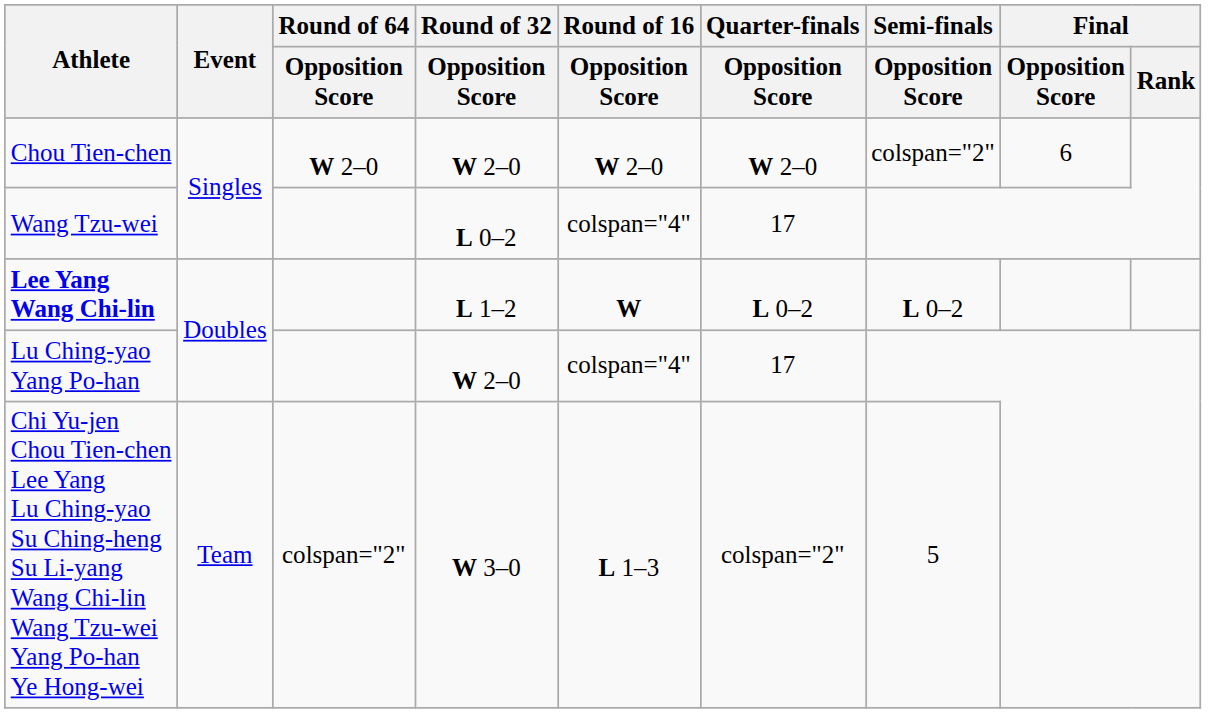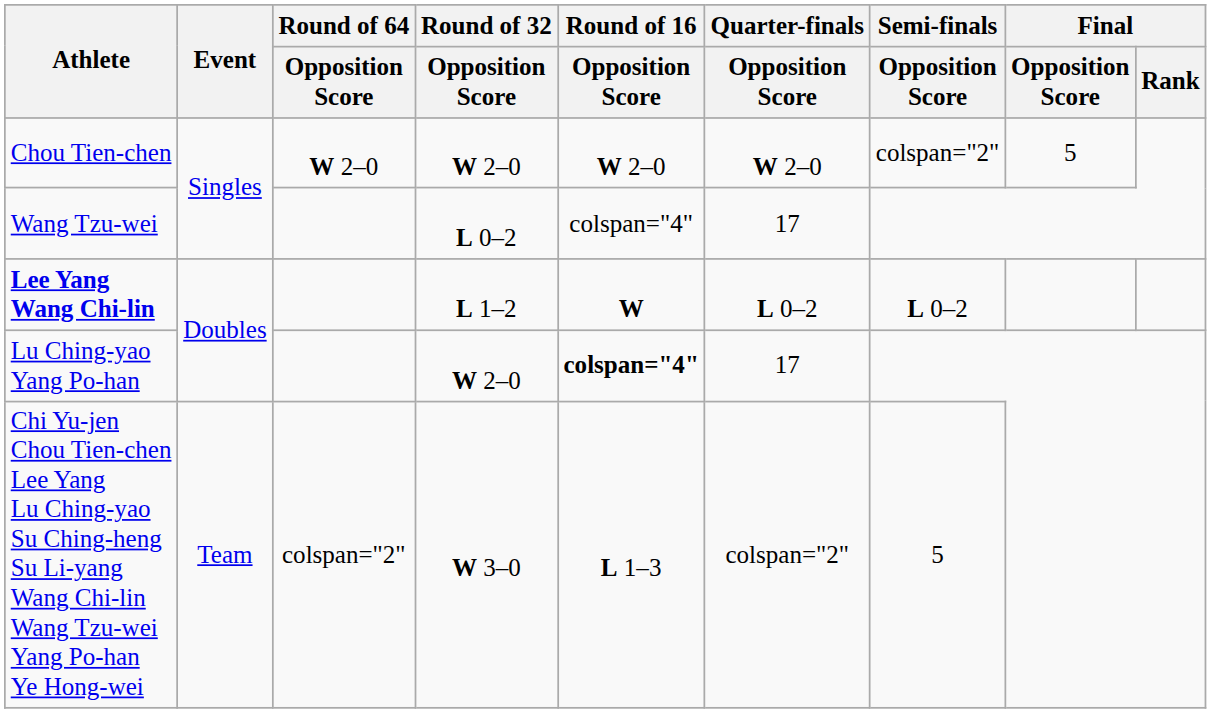(1066, 152) 6 -> (1070, 152) 5
(629, 365) normal -> (631, 365) bold
